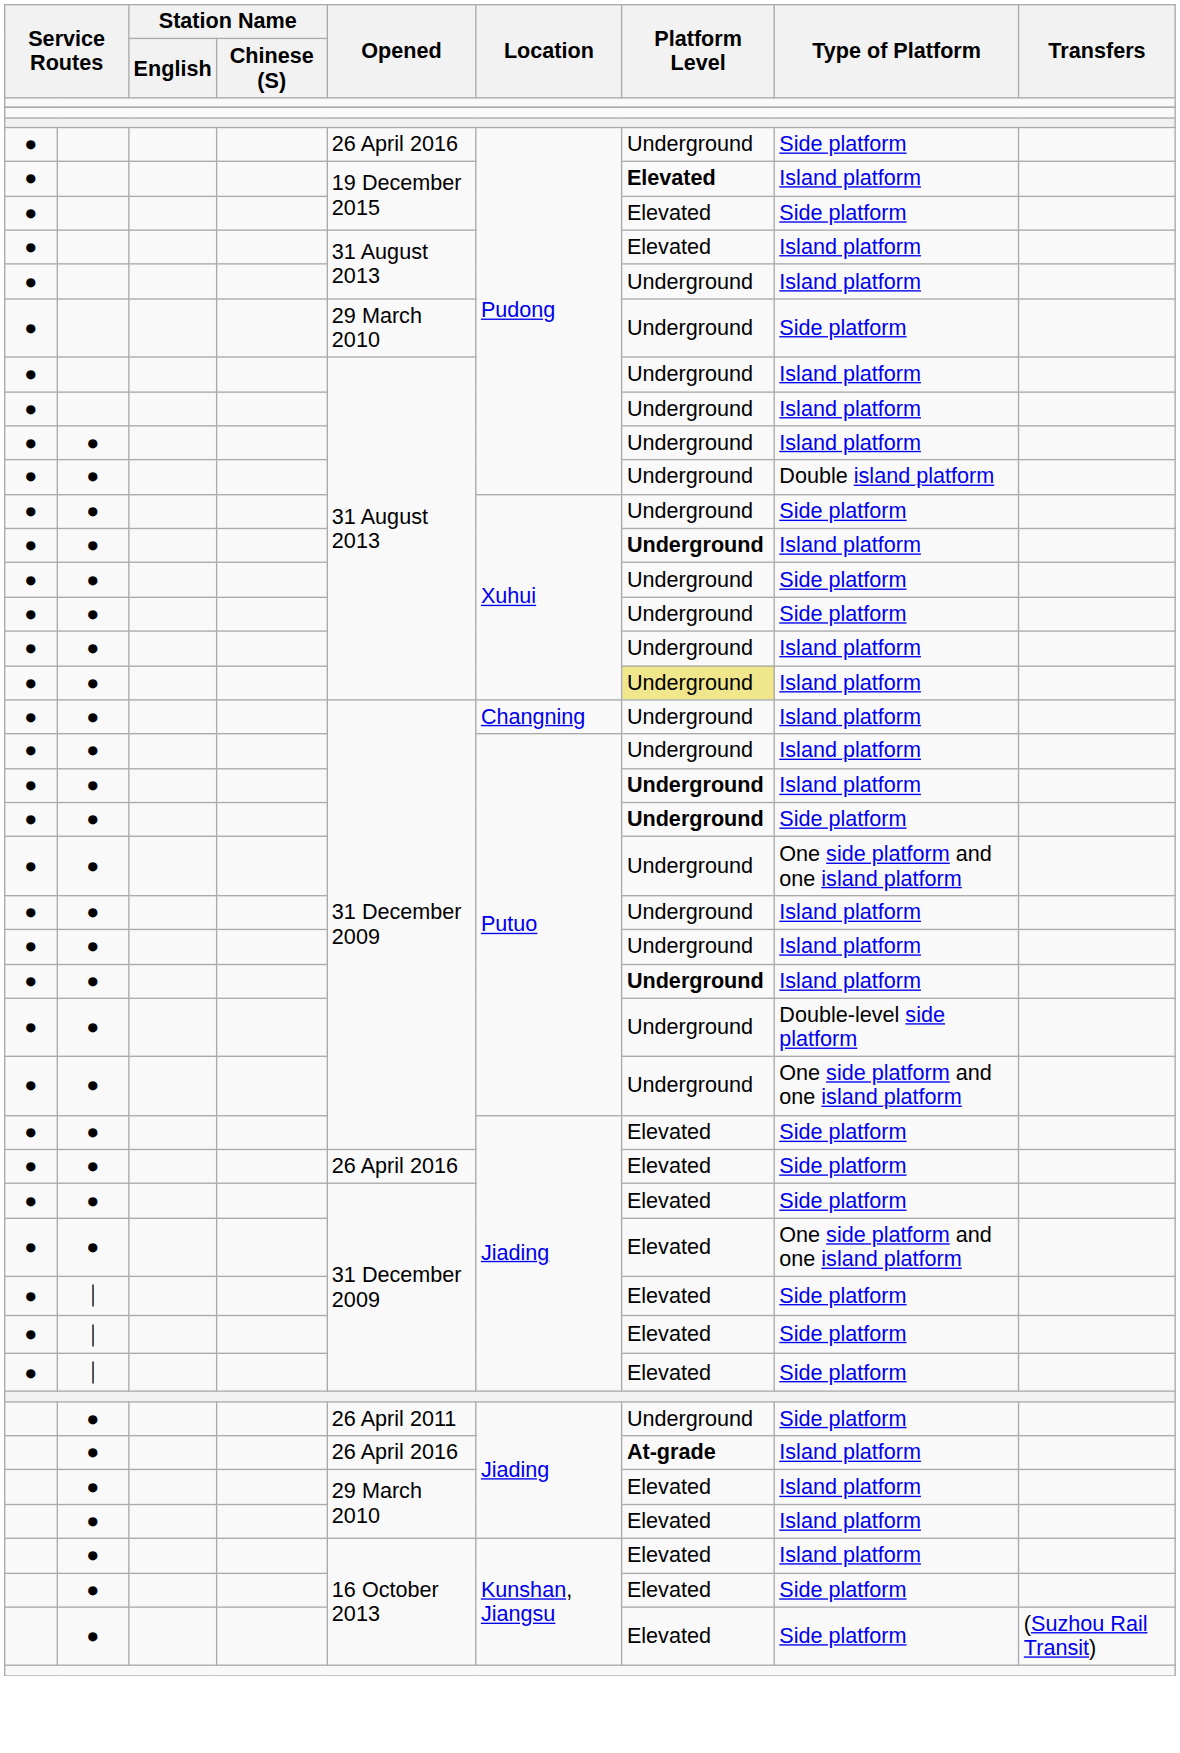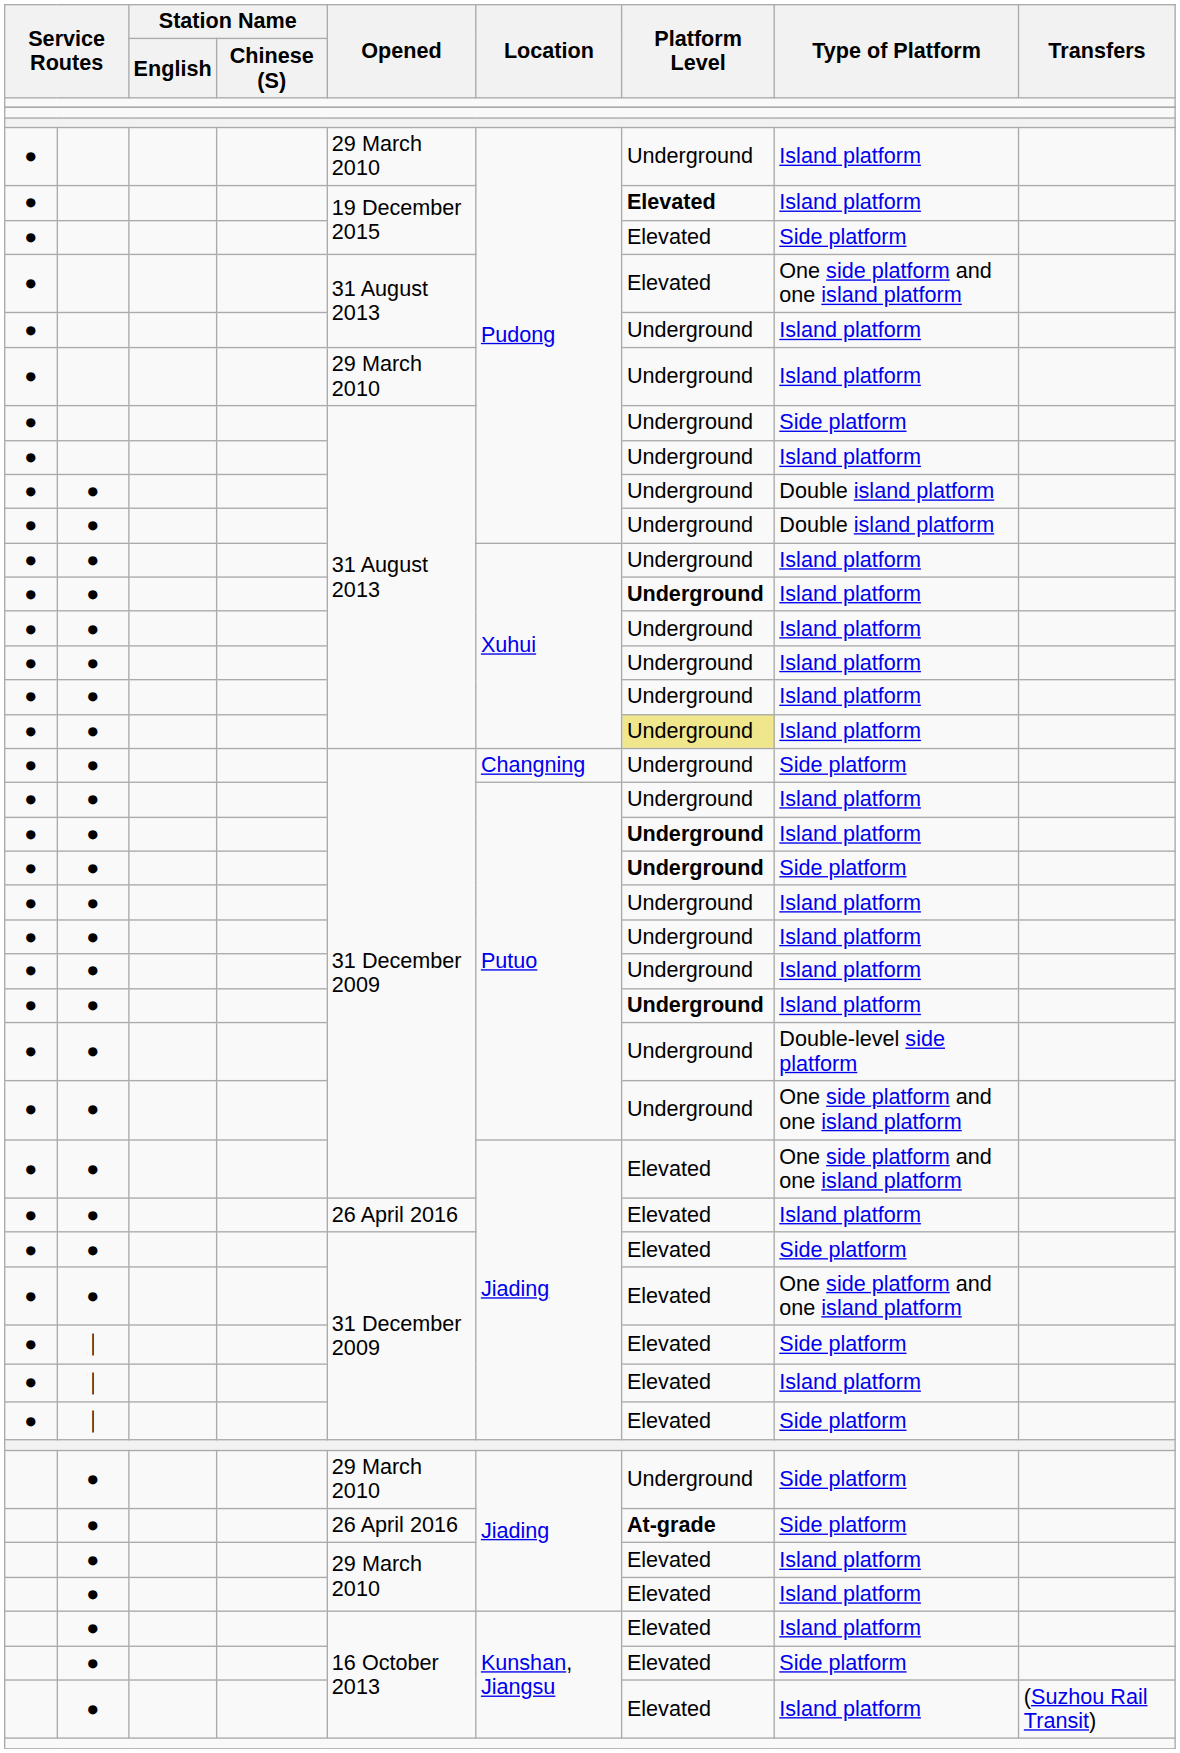(395, 144) 26 April 2016 -> (377, 156) 29 March 2010
(843, 144) Side platform -> (850, 156) Island platform
(850, 247) Island platform -> (886, 283) One side platform and one island platform
(843, 327) Side platform -> (850, 376) Island platform
(850, 374) Island platform -> (843, 422) Side platform
(850, 442) Island platform -> (887, 491) Double island platform
(843, 511) Side platform -> (850, 559) Island platform
(843, 579) Side platform -> (850, 628) Island platform
(843, 613) Side platform -> (850, 662) Island platform
(850, 716) Island platform -> (843, 765) Side platform
(886, 865) One side platform and one island platform -> (850, 902) Island platform
(843, 1132) Side platform -> (886, 1168) One side platform and one island platform
(843, 1166) Side platform -> (850, 1215) Island platform
(843, 1333) Side platform -> (850, 1382) Island platform
(394, 1418) 26 April 2011 -> (377, 1479) 29 March 2010
(850, 1452) Island platform -> (843, 1525) Side platform
(843, 1636) Side platform -> (850, 1708) Island platform
